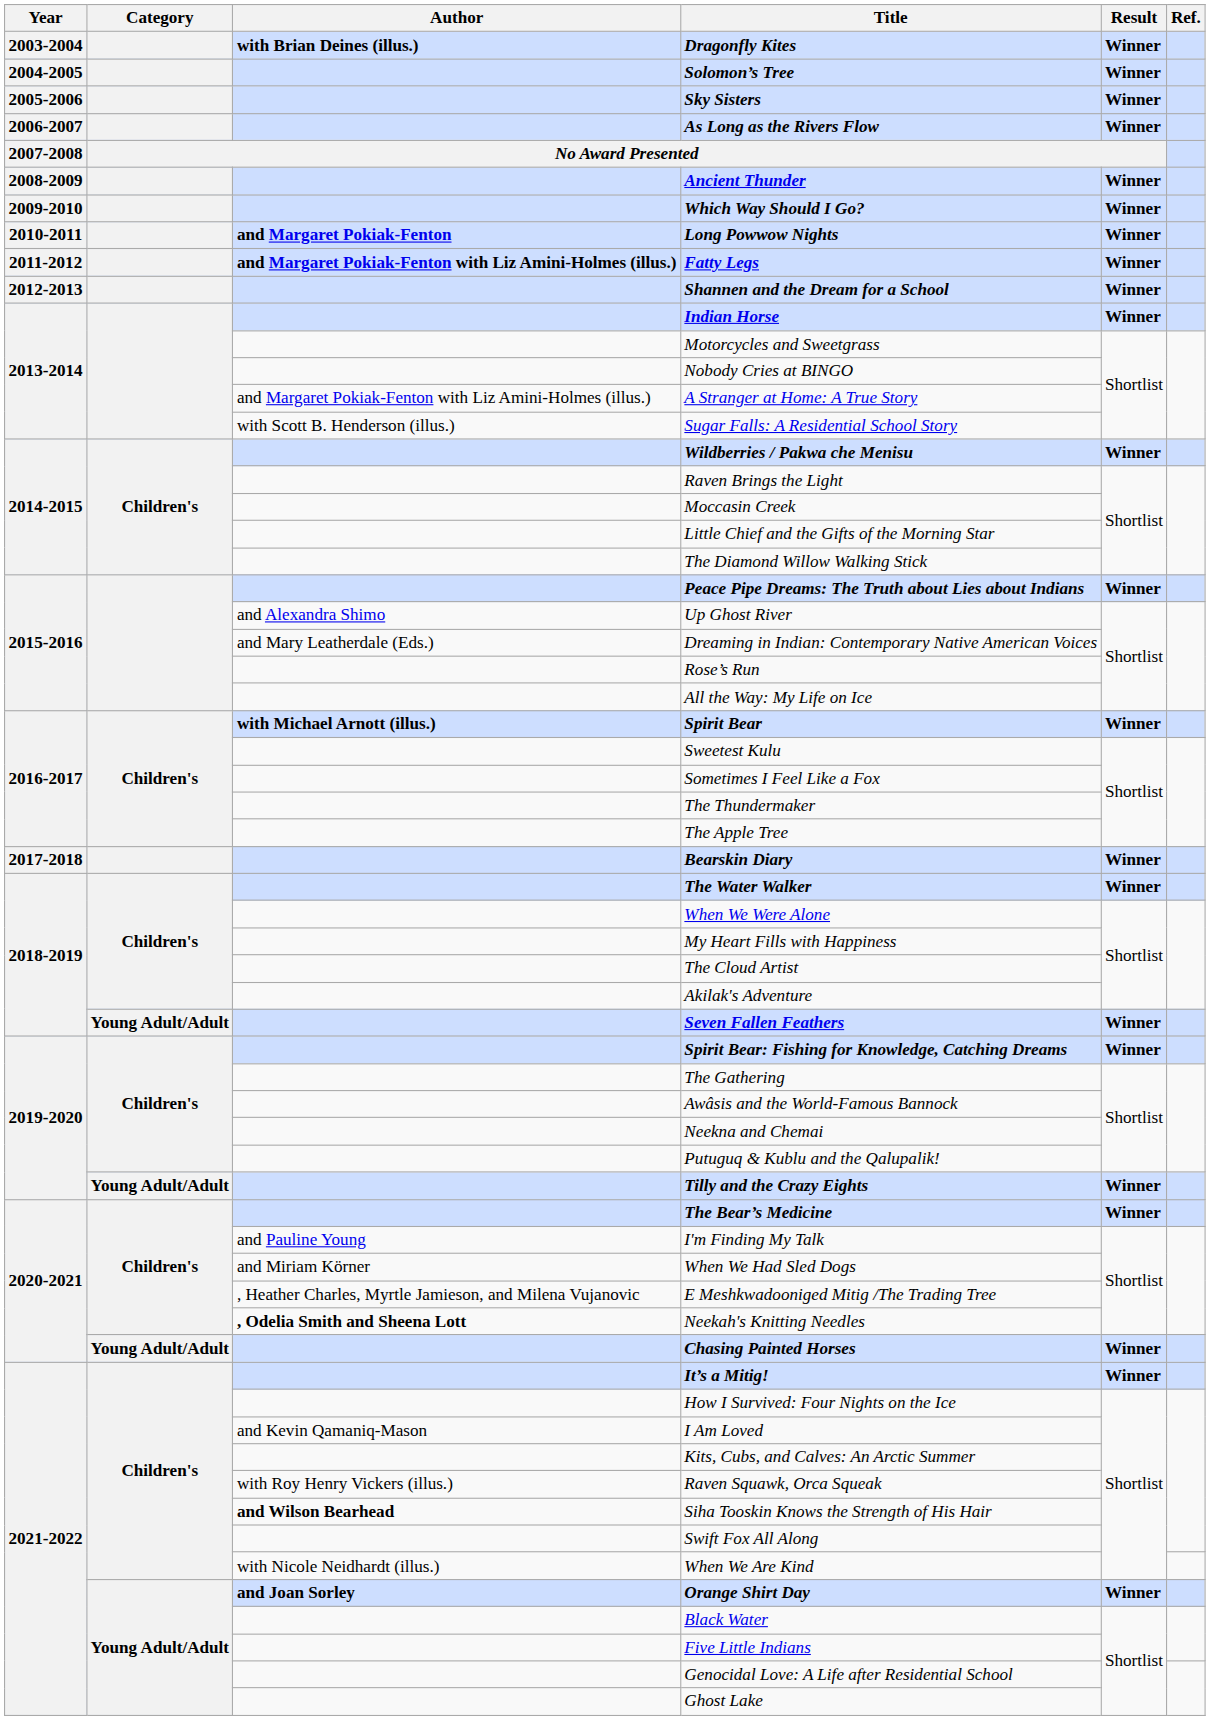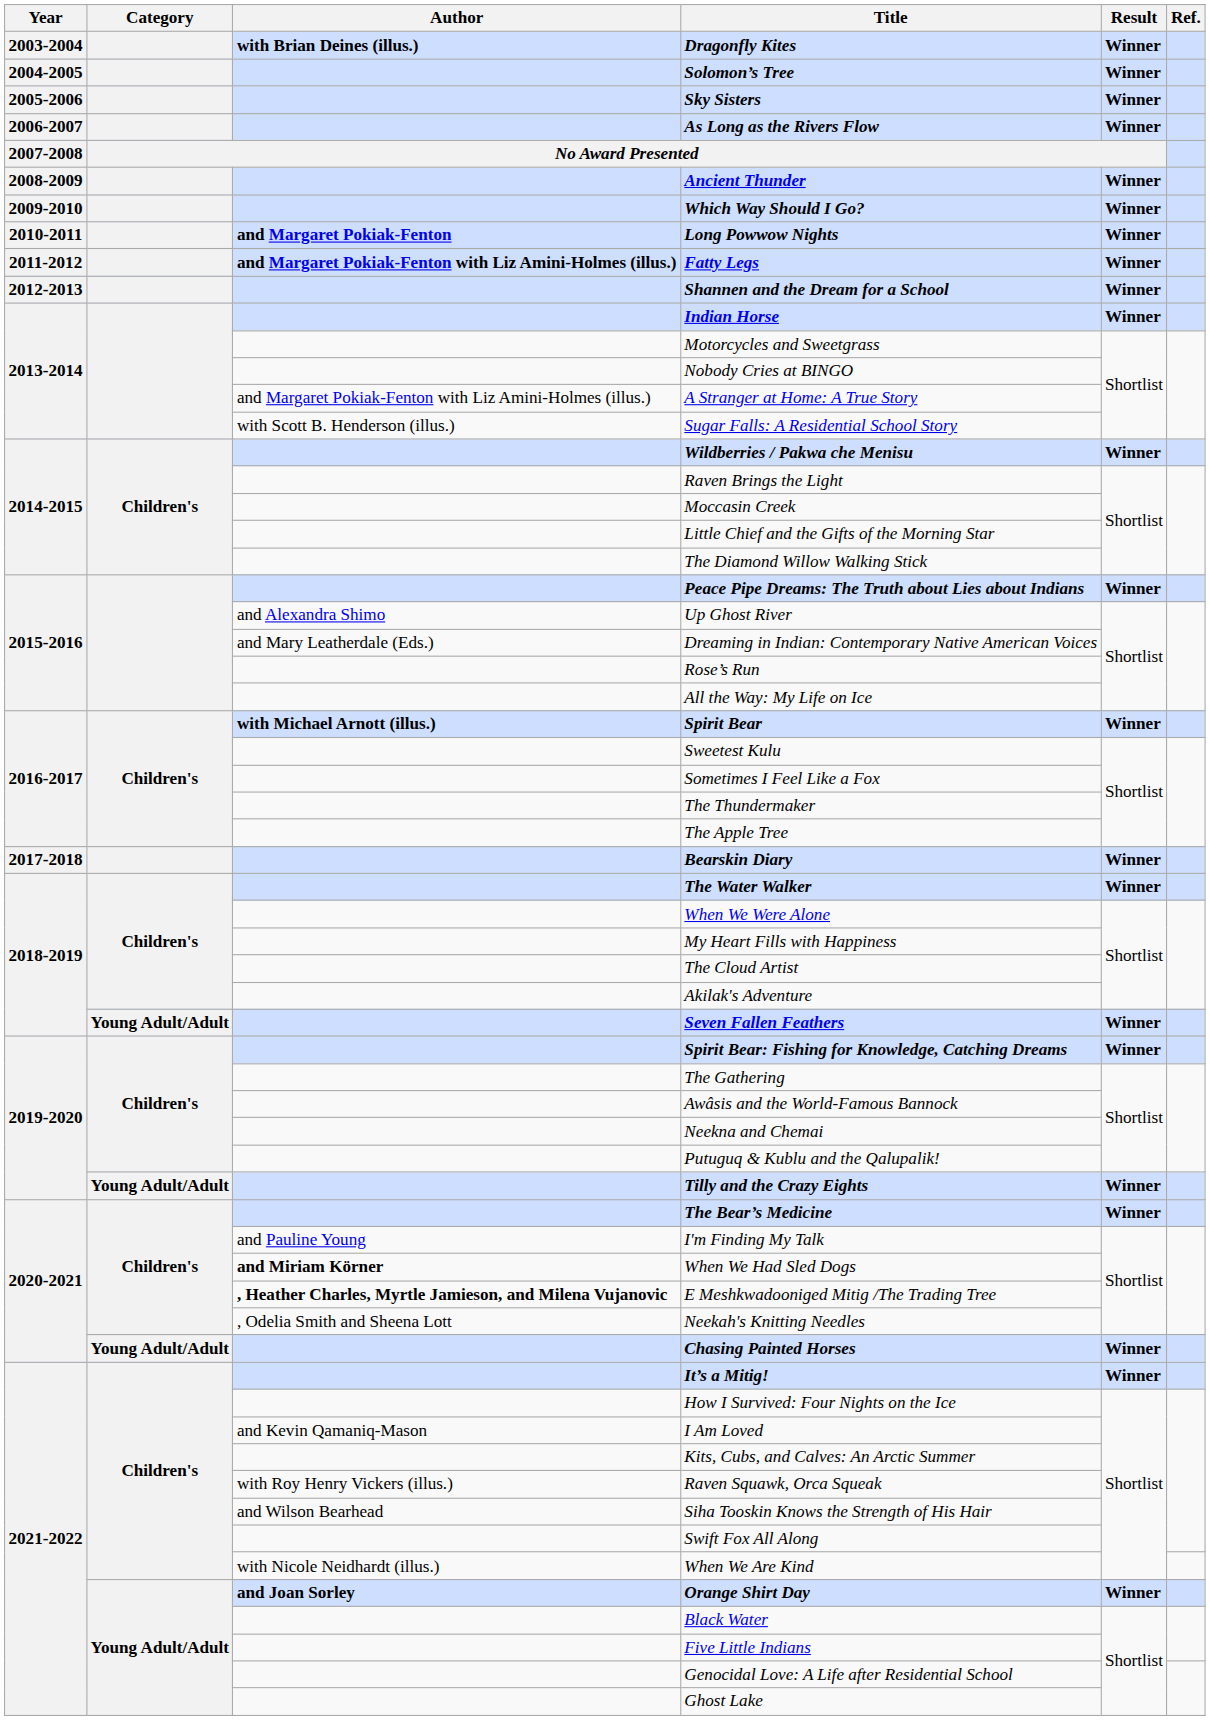(303, 1267) normal -> (310, 1267) bold
(438, 1294) normal -> (452, 1294) bold
(352, 1321) bold -> (344, 1321) normal
(316, 1511) bold -> (310, 1511) normal
